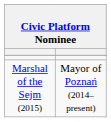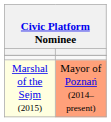(30, 88) no background -> (30, 88) lightyellow background
(81, 88) no background -> (81, 88) lightsalmon background
